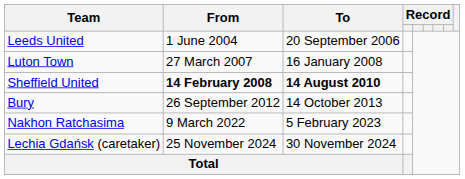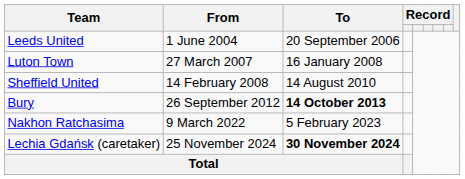(219, 82) bold -> (217, 82) normal
(333, 82) bold -> (331, 82) normal
(334, 102) normal -> (336, 102) bold
(341, 144) normal -> (343, 144) bold
